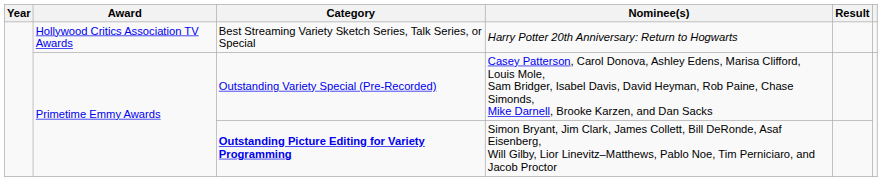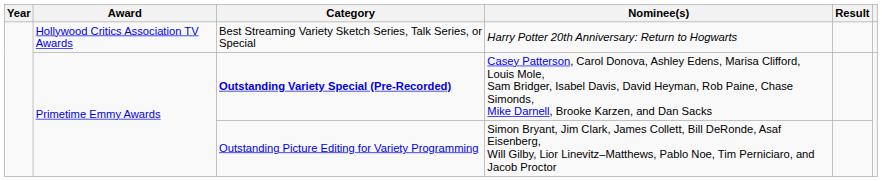(328, 86) normal -> (335, 86) bold
(322, 148) bold -> (349, 148) normal
